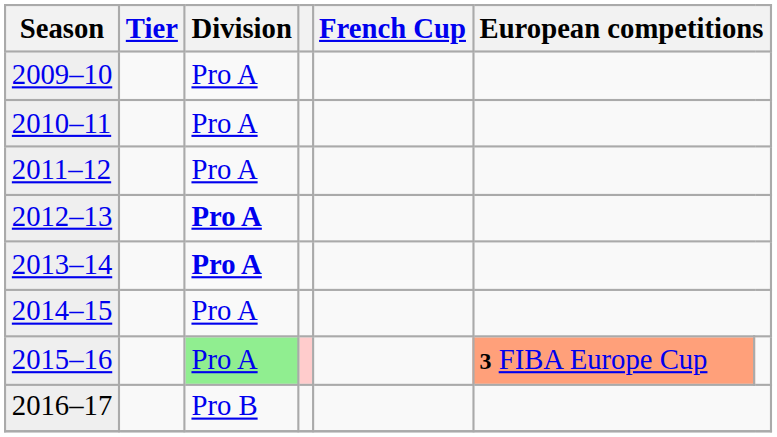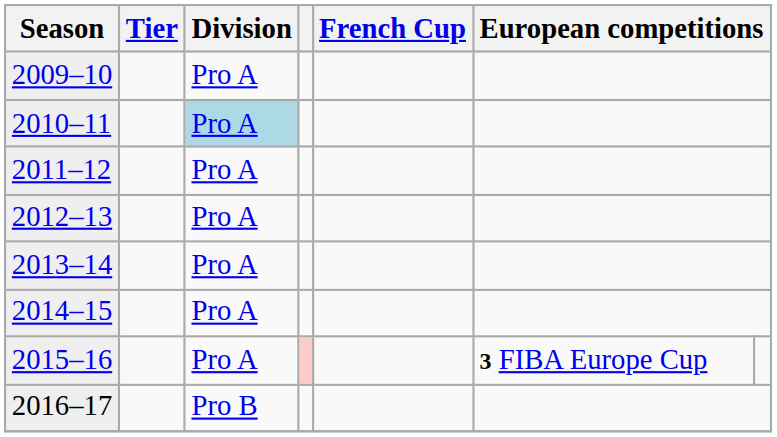(225, 122) no background -> (225, 122) lightblue background
(227, 217) bold -> (225, 217) normal
(227, 264) bold -> (225, 264) normal
(225, 359) lightgreen background -> (225, 359) no background
(593, 359) lightsalmon background -> (593, 359) no background
